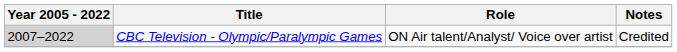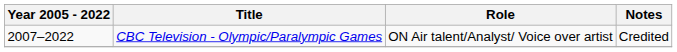(41, 36) lightgrey background -> (41, 36) no background
